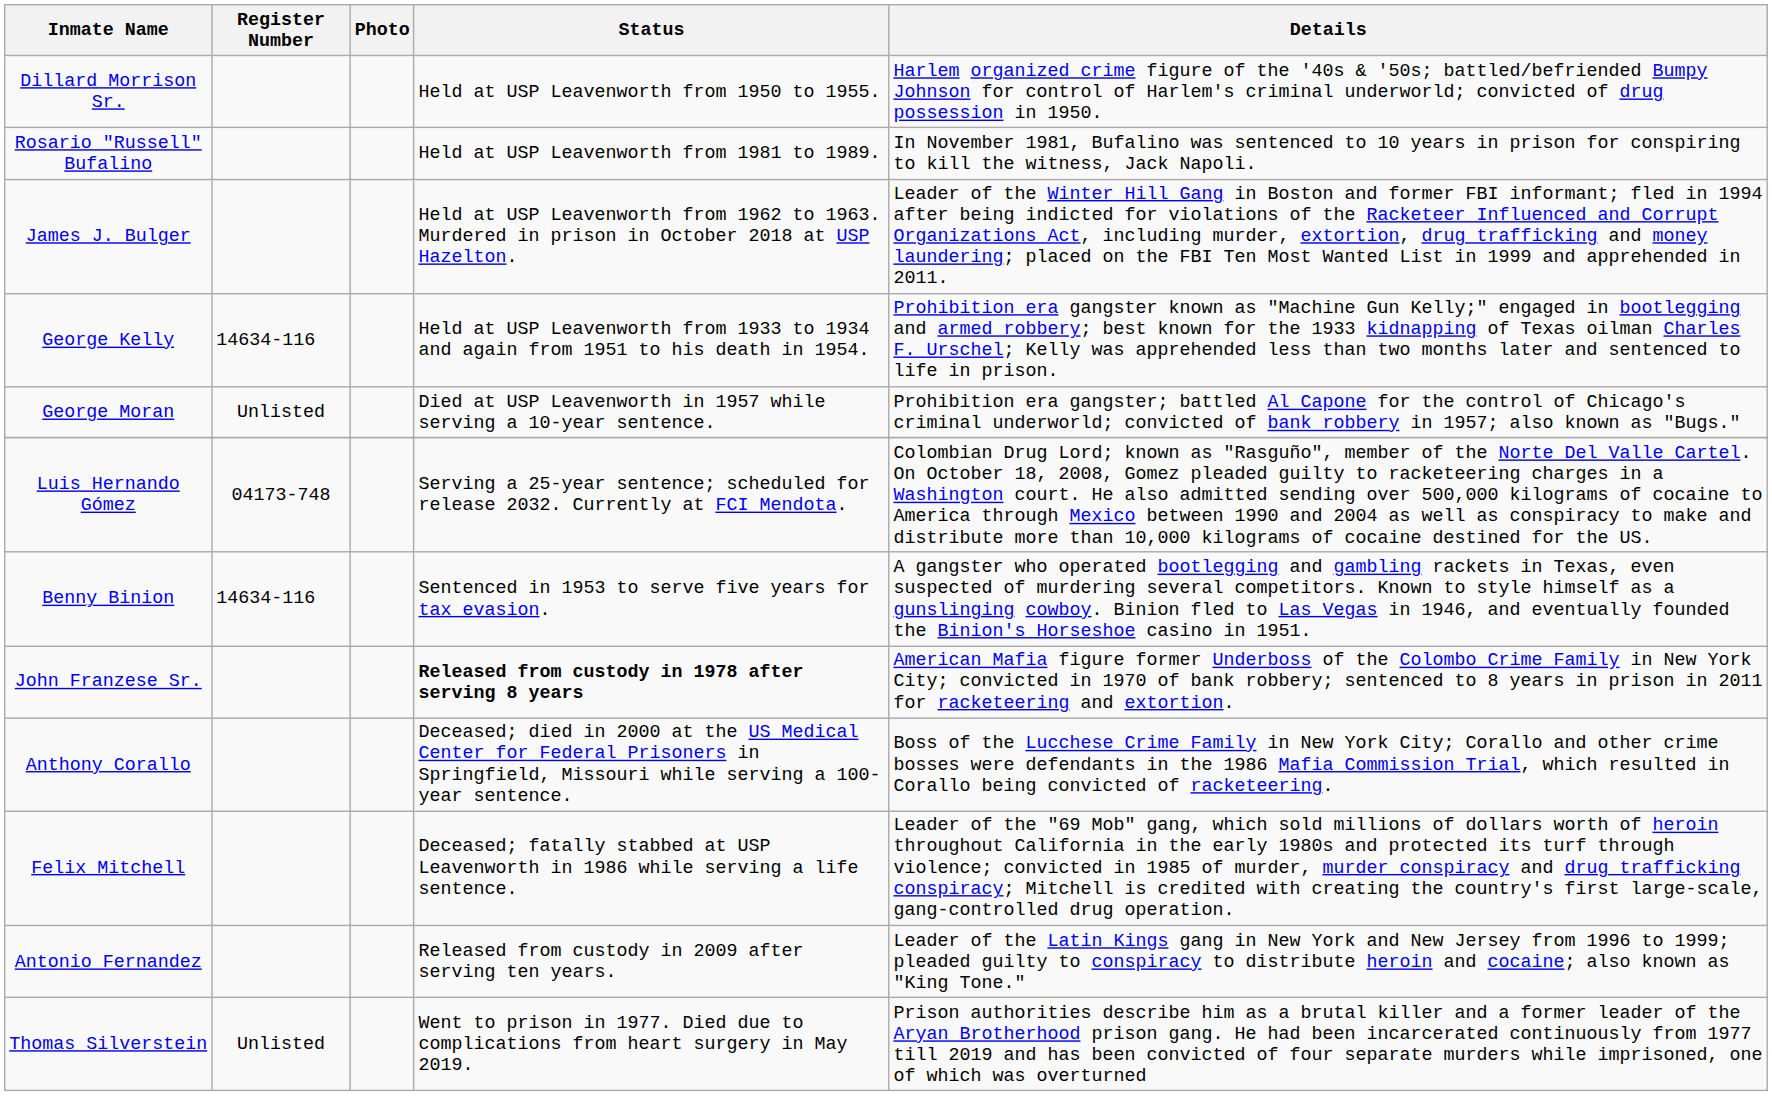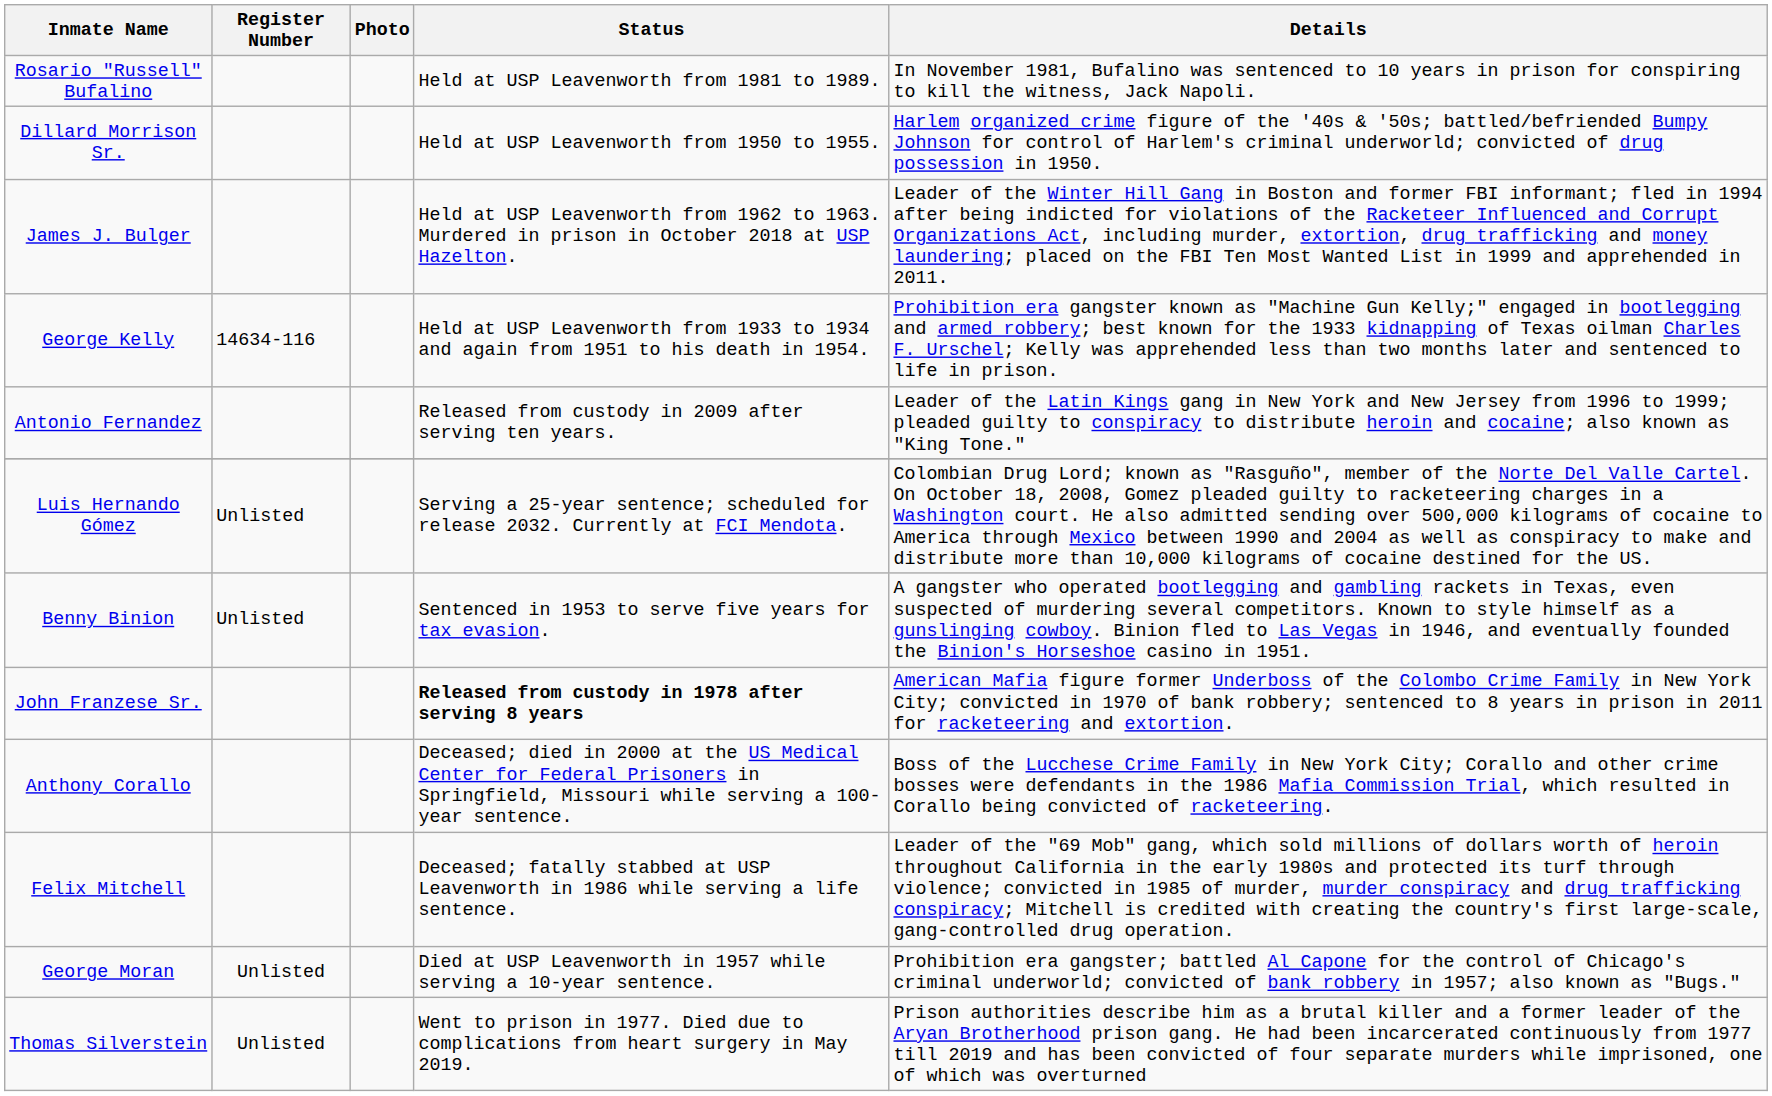rows swapped: (108, 92) <-> (108, 153)
rows swapped: (108, 412) <-> (108, 962)
(281, 495) 04173-748 -> (260, 516) Unlisted
(266, 599) 14634-116 -> (260, 620) Unlisted
